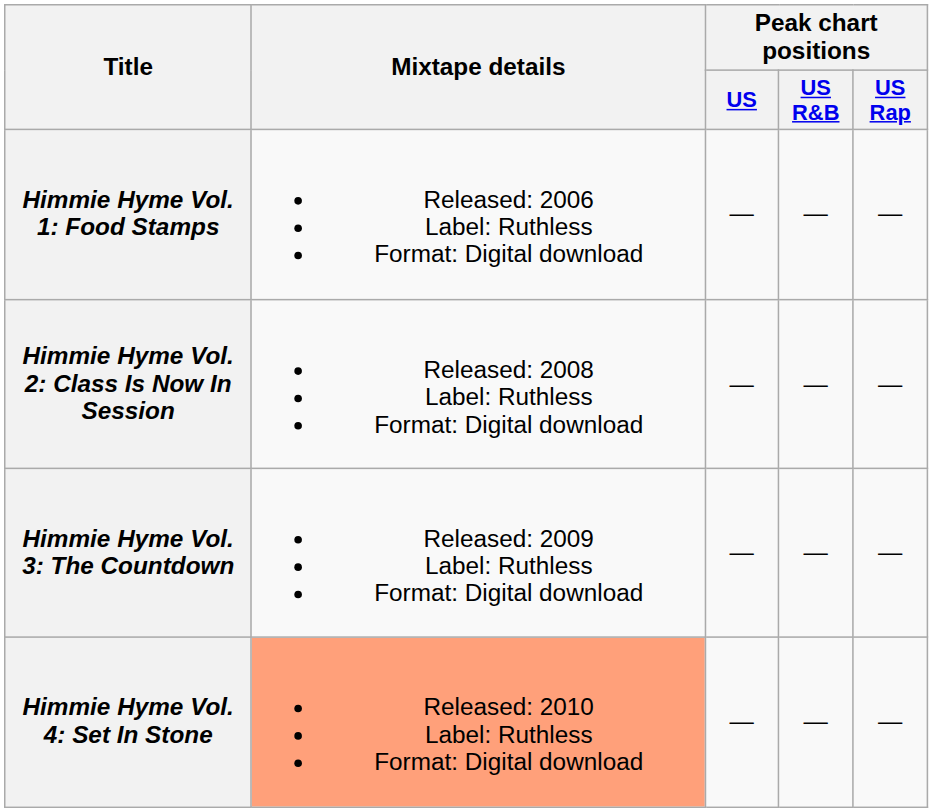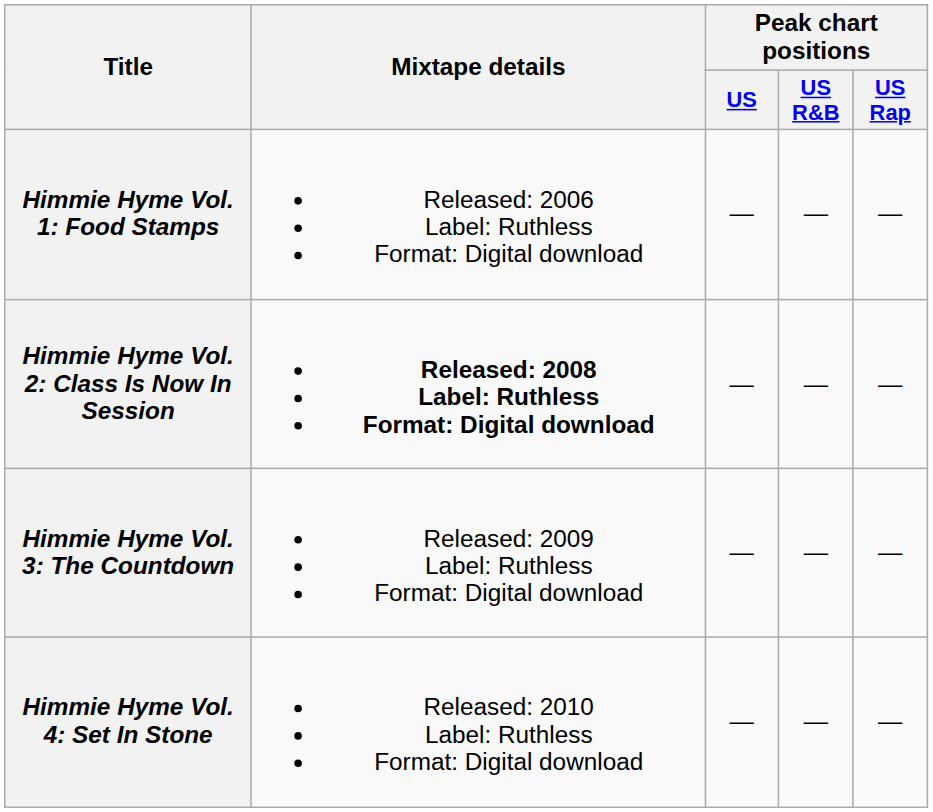(478, 397) normal -> (478, 397) bold
(478, 736) lightsalmon background -> (478, 736) no background
